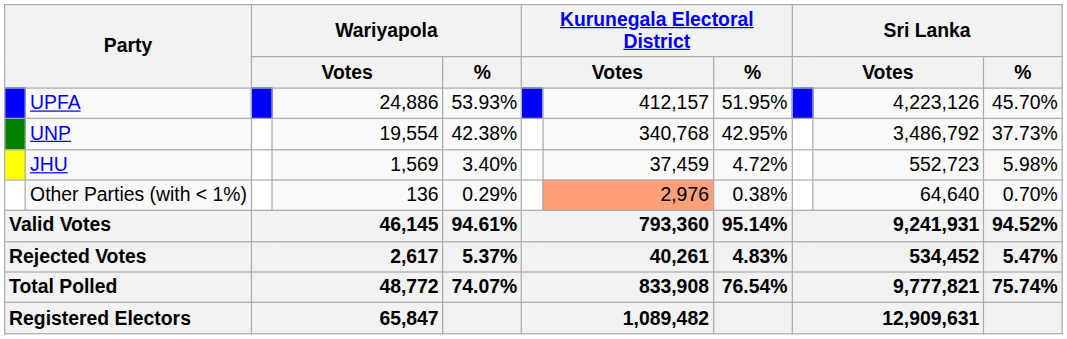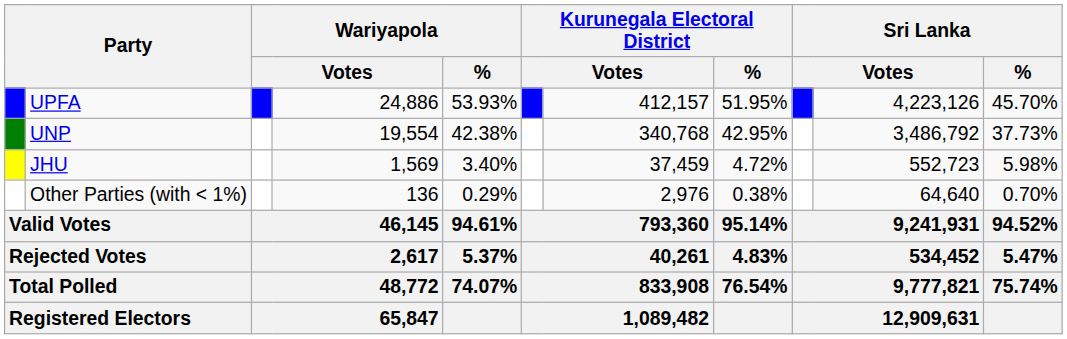(685, 195) lightsalmon background -> (685, 195) no background
